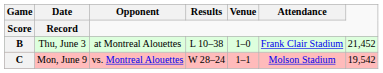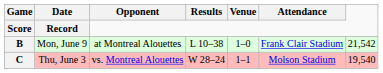(62, 44) Thu, June 3 -> (62, 44) Mon, June 9
(362, 44) 21,452 -> (362, 44) 21,542
(62, 60) Mon, June 9 -> (62, 60) Thu, June 3
(362, 60) 19,542 -> (362, 60) 19,540
